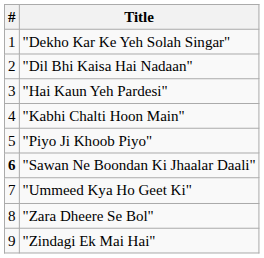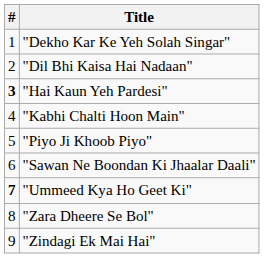(12, 91) normal -> (12, 91) bold
(12, 165) bold -> (12, 165) normal
(12, 190) normal -> (12, 190) bold
